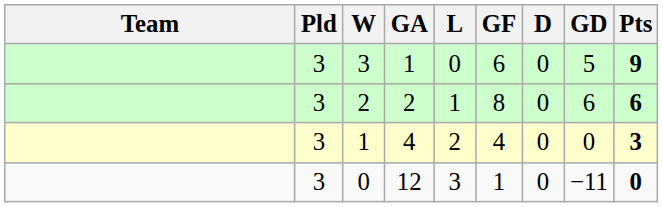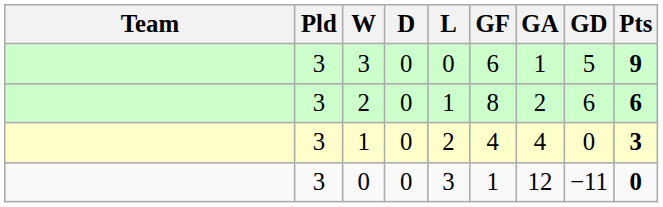columns swapped: (543, 24) <-> (409, 24)
